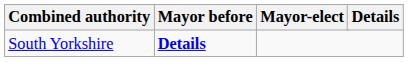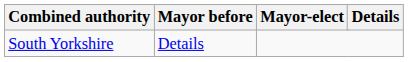(182, 43) bold -> (181, 43) normal
